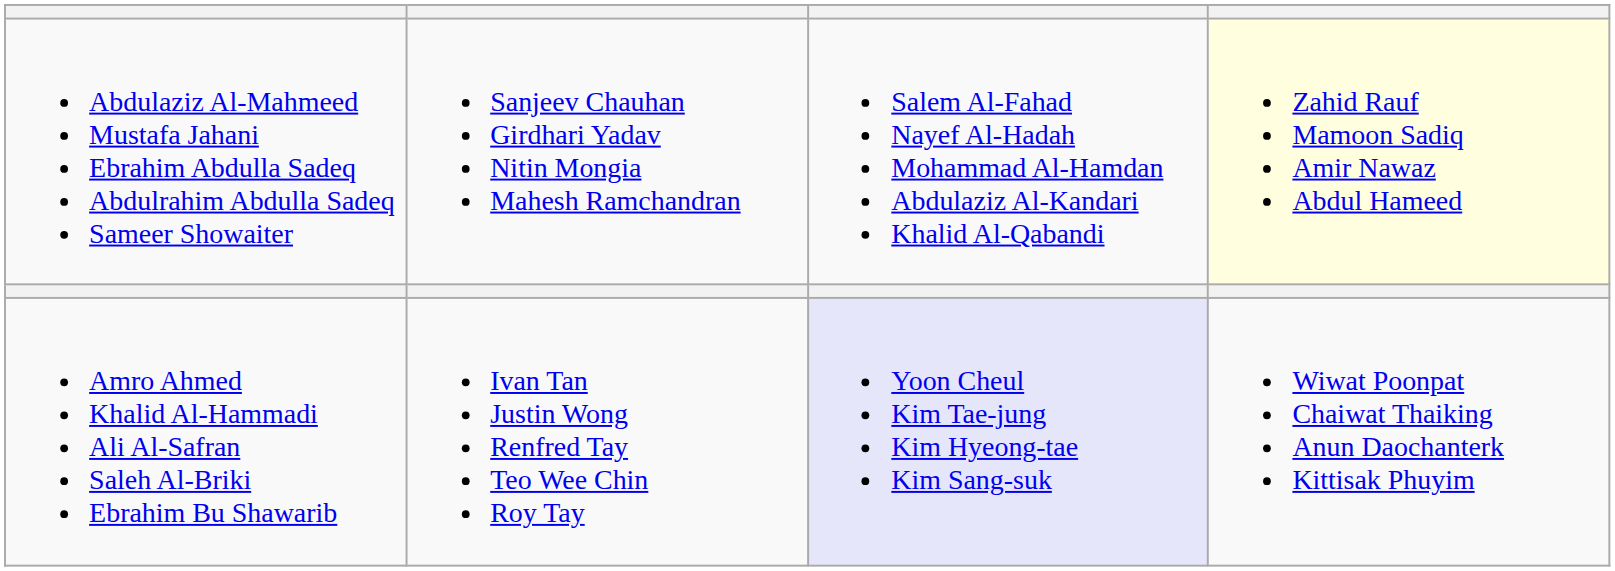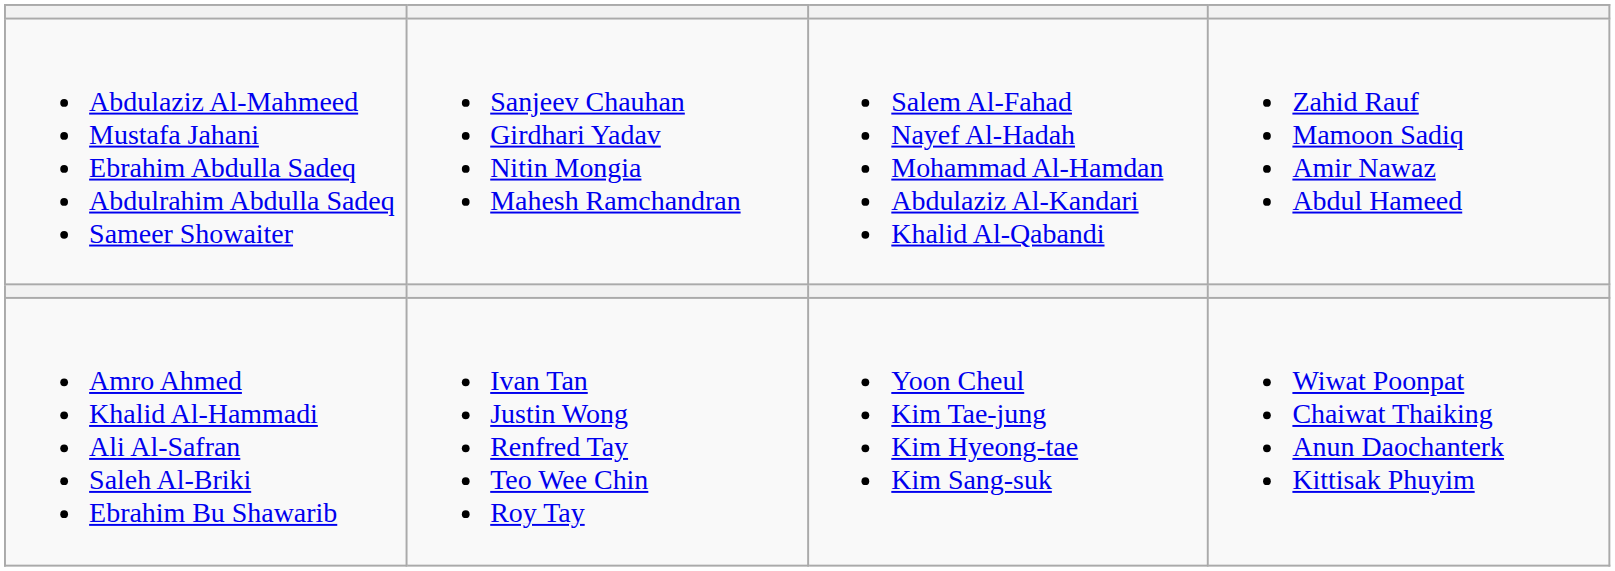(1409, 152) lightyellow background -> (1409, 152) no background
(1008, 432) lavender background -> (1008, 432) no background
